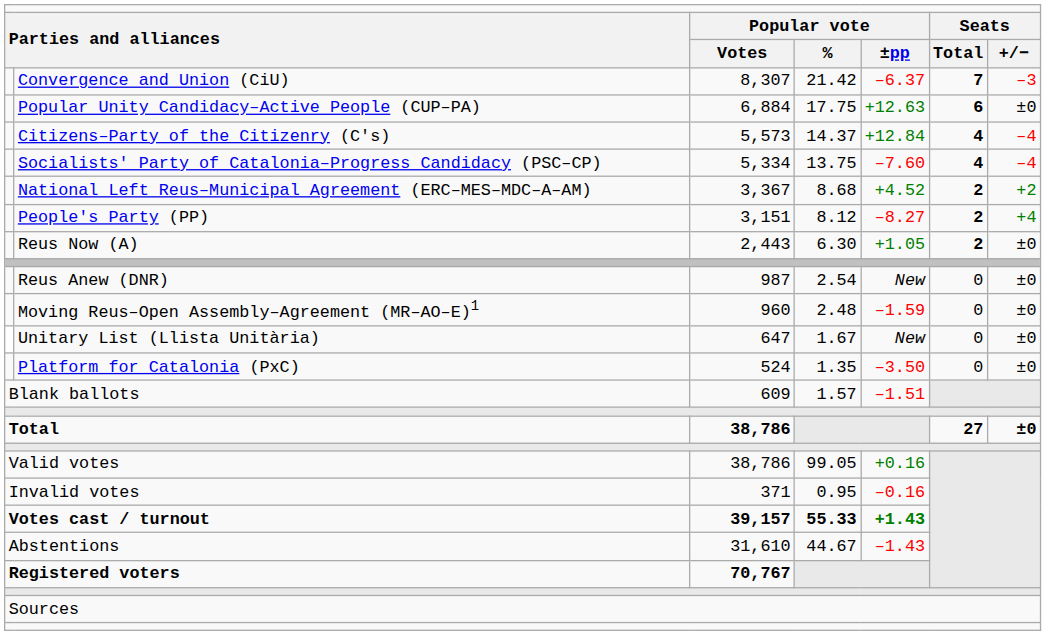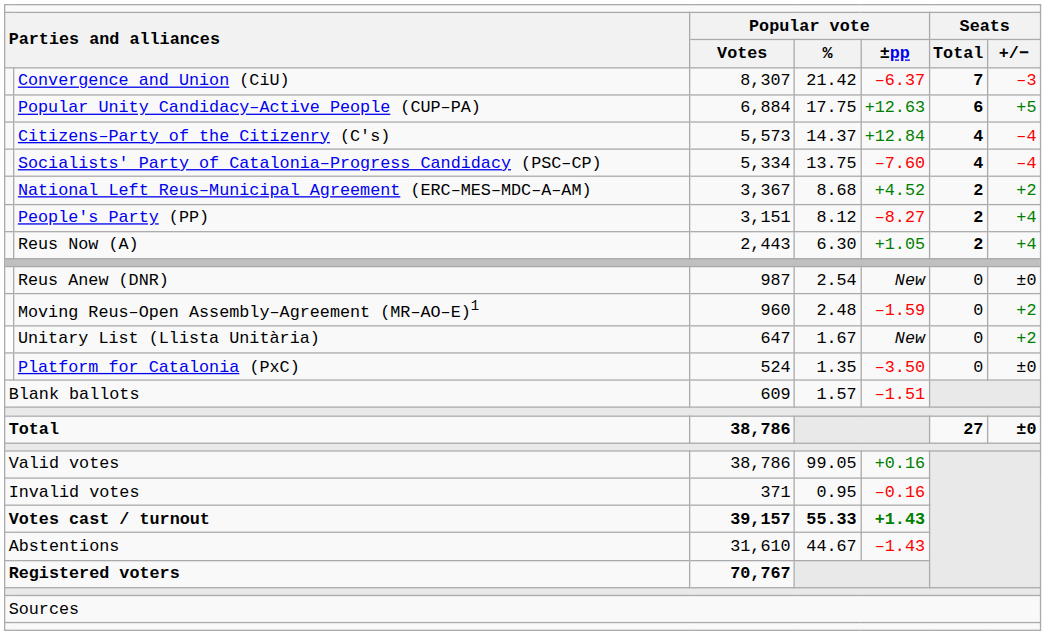(1026, 108) ±0 -> (1026, 108) +5
(1026, 245) ±0 -> (1026, 245) +4
(1026, 310) ±0 -> (1026, 310) +2
(1026, 339) ±0 -> (1026, 339) +2
